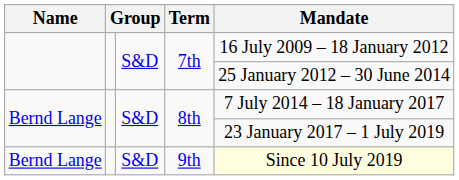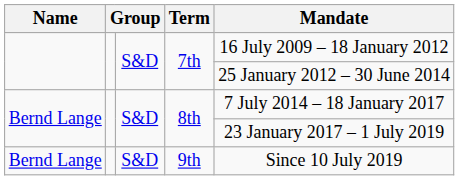(334, 160) lightyellow background -> (334, 160) no background
